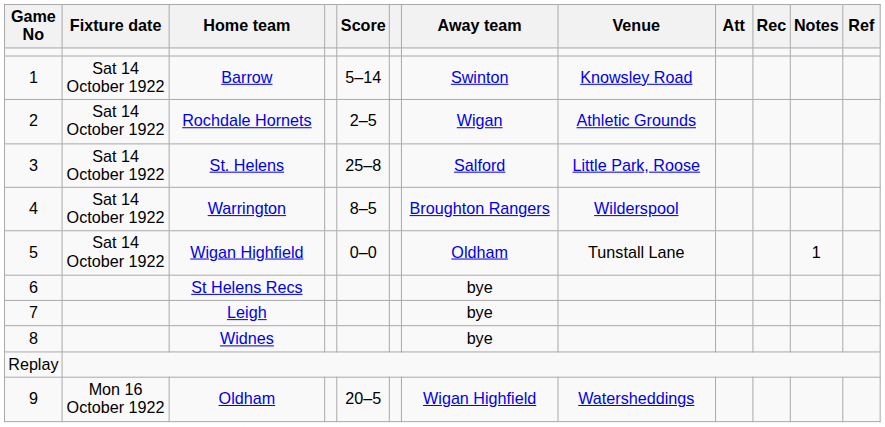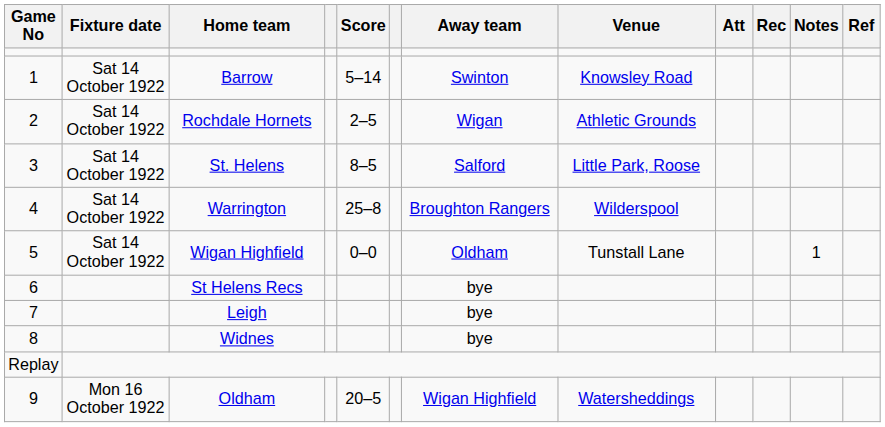(363, 165) 25–8 -> (363, 165) 8–5
(363, 209) 8–5 -> (363, 209) 25–8
